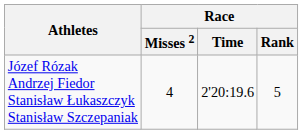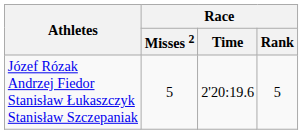(170, 92) 4 -> (170, 92) 5
